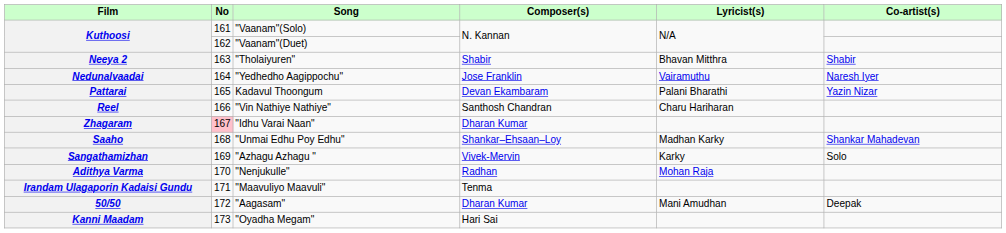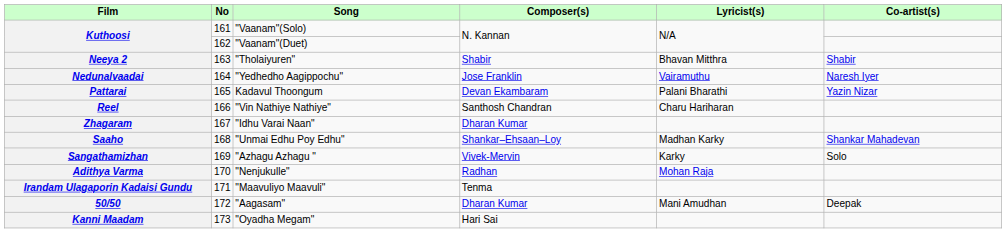(222, 124) pink background -> (222, 124) no background
